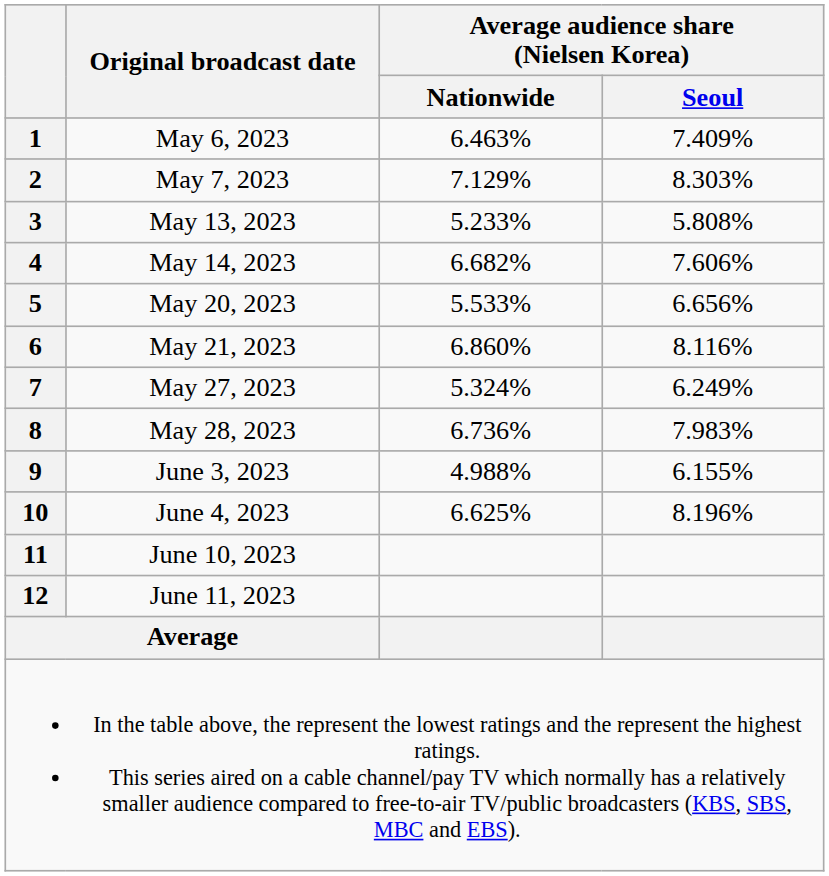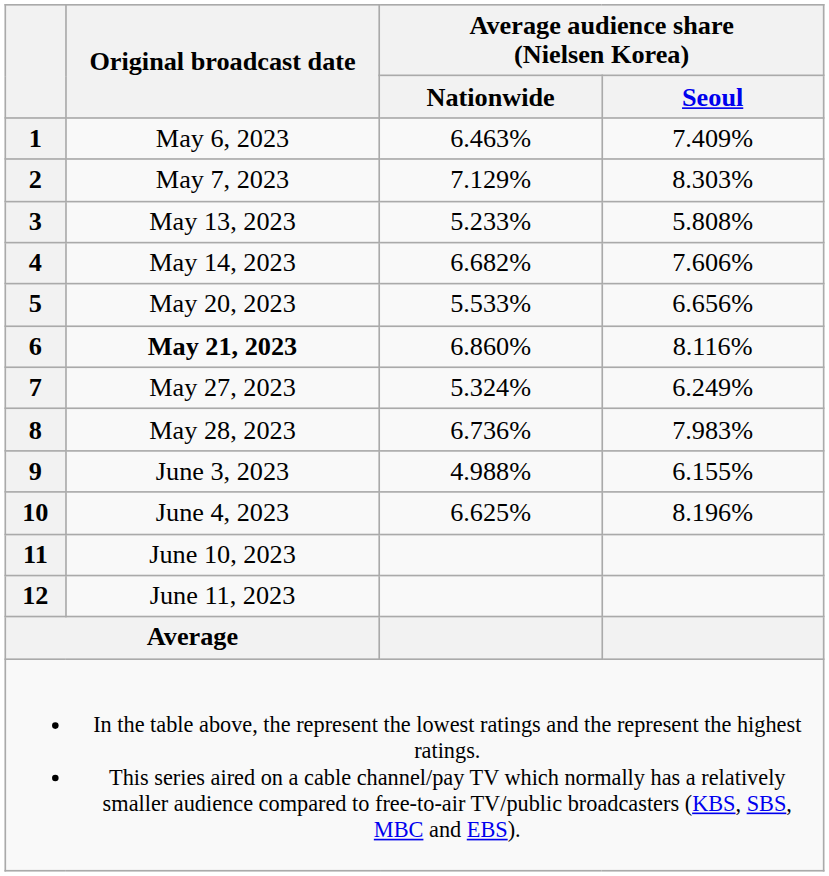(223, 346) normal -> (223, 346) bold
